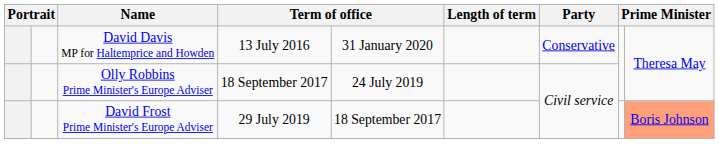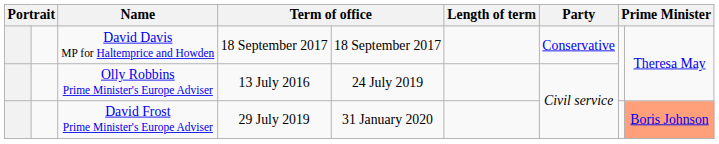(274, 44) 13 July 2016 -> (274, 44) 18 September 2017
(388, 44) 31 January 2020 -> (388, 44) 18 September 2017
(274, 82) 18 September 2017 -> (274, 82) 13 July 2016
(388, 119) 18 September 2017 -> (388, 119) 31 January 2020
